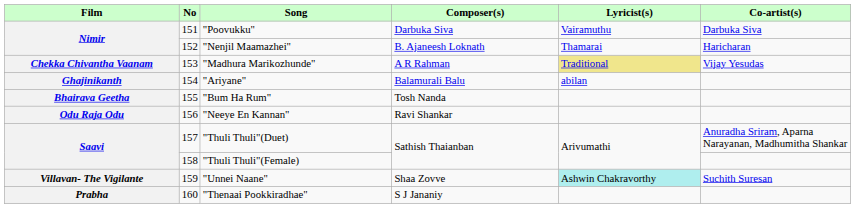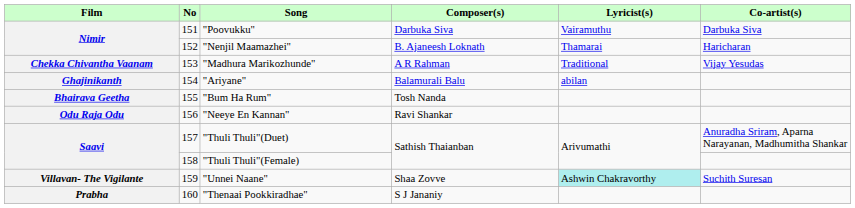(585, 64) khaki background -> (585, 64) no background
